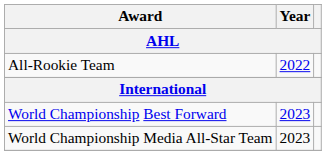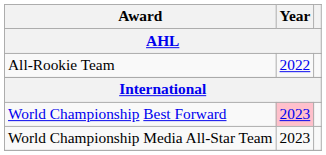(295, 114) no background -> (295, 114) pink background
